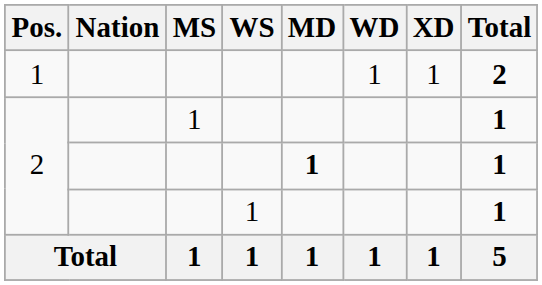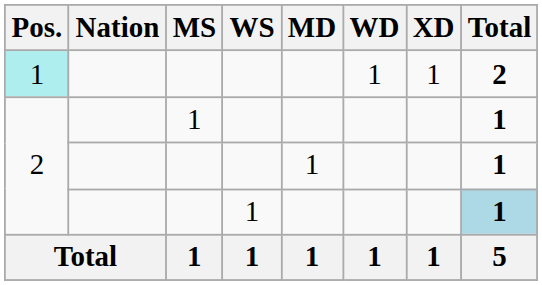(37, 73) no background -> (37, 73) paleturquoise background
(312, 165) bold -> (312, 165) normal
(500, 211) no background -> (500, 211) lightblue background
